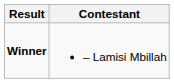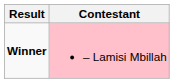(109, 57) no background -> (109, 57) pink background
